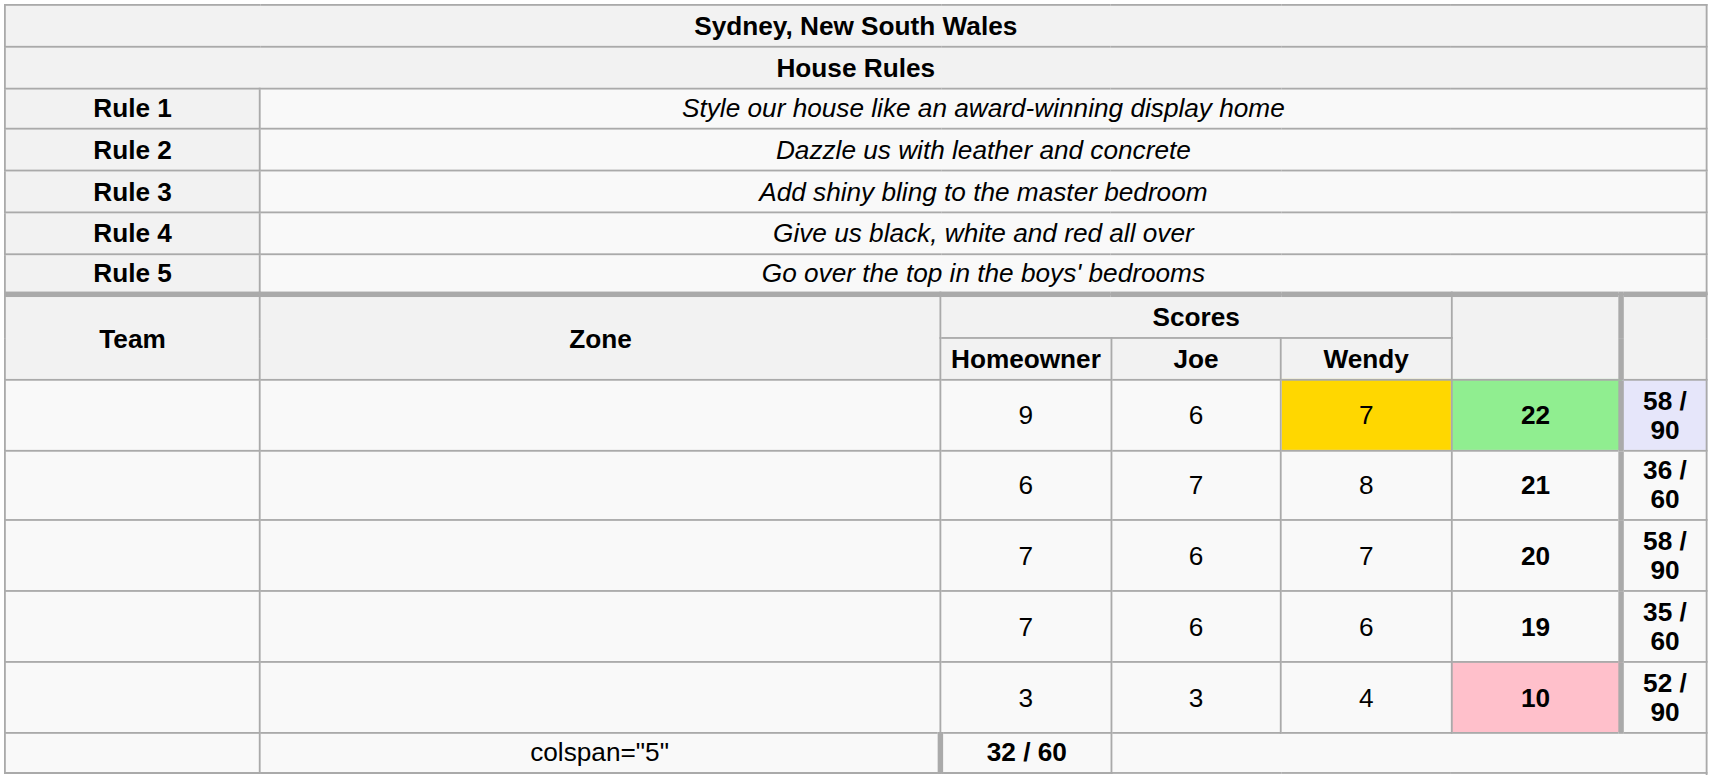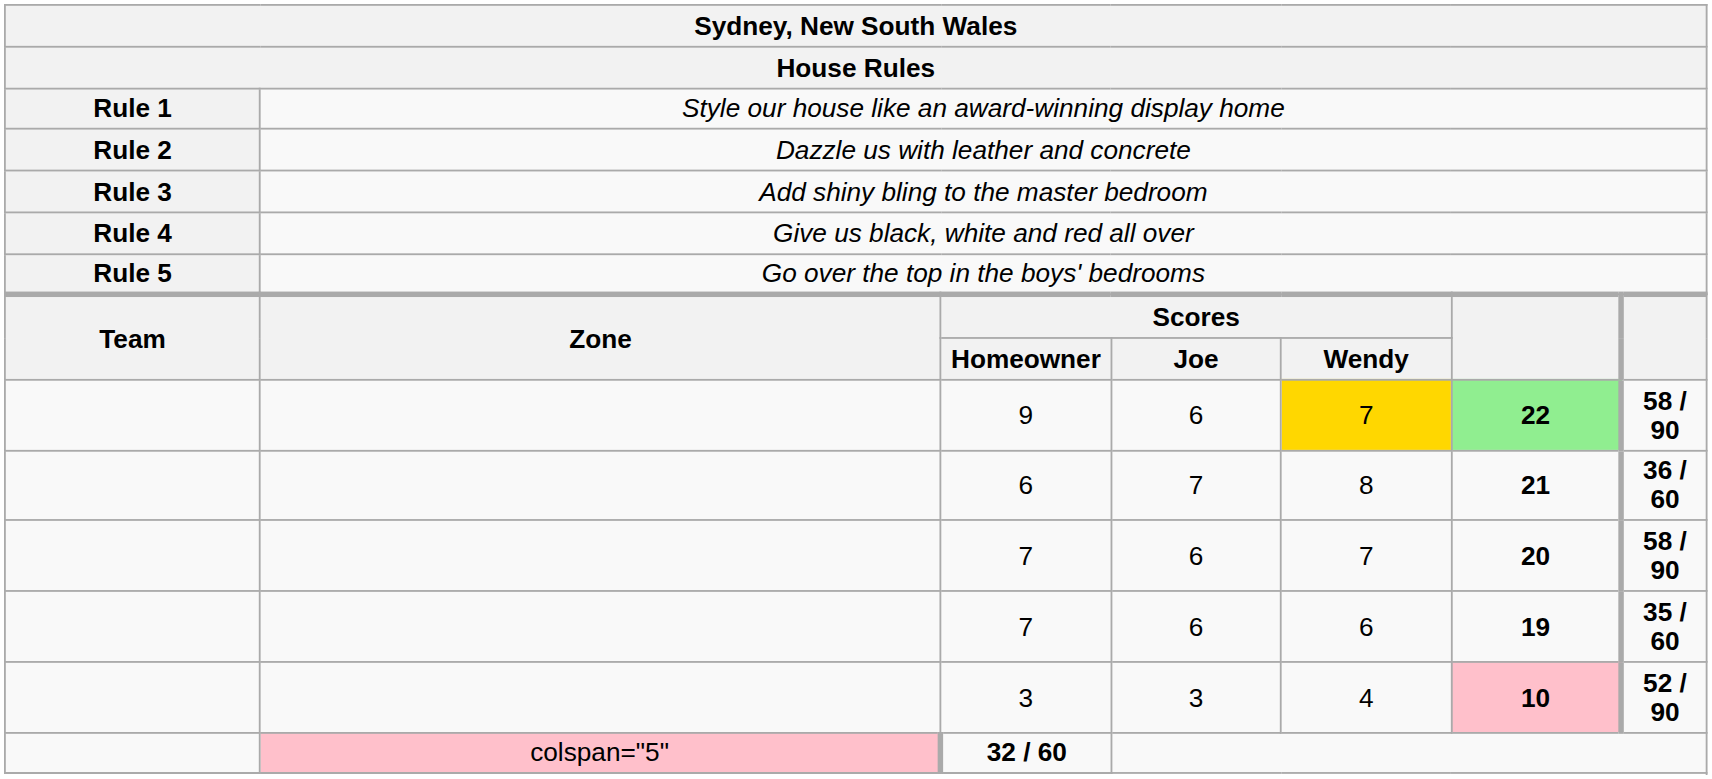(1665, 415) lavender background -> (1665, 415) no background
(600, 753) no background -> (600, 753) pink background
